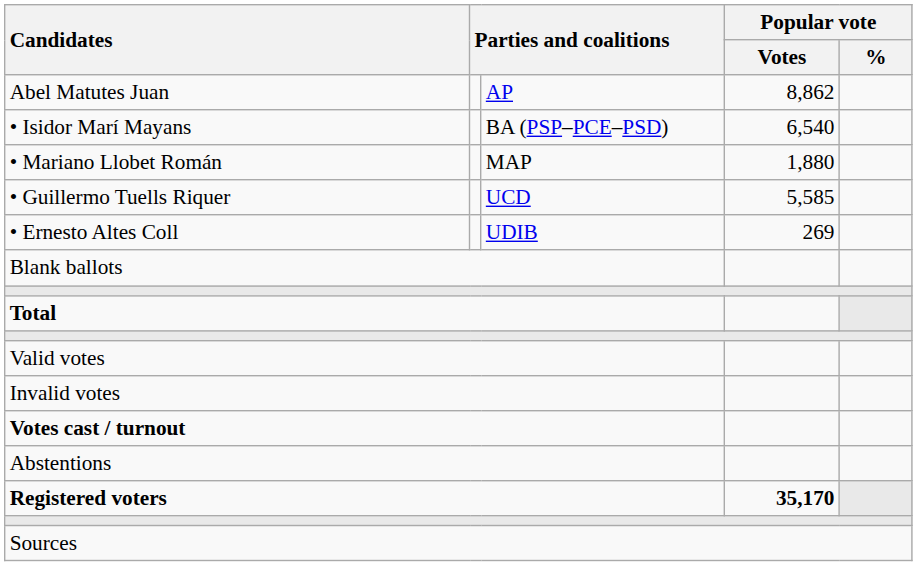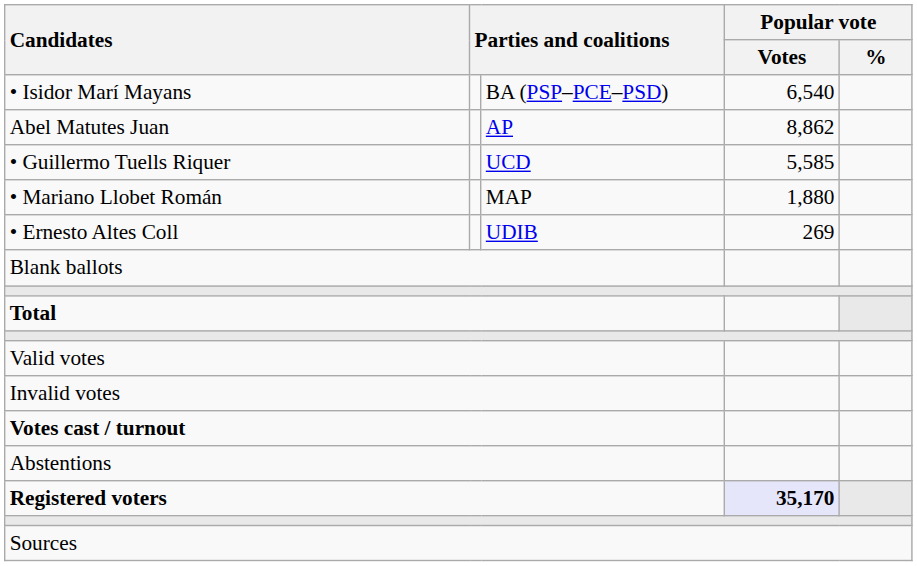rows swapped: (89, 92) <-> (100, 127)
rows swapped: (120, 197) <-> (116, 162)
(805, 498) no background -> (805, 498) lavender background
